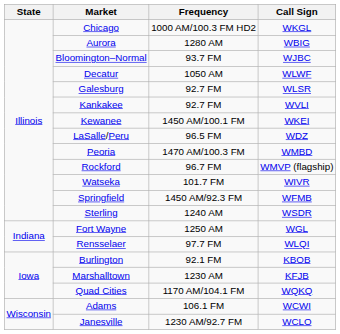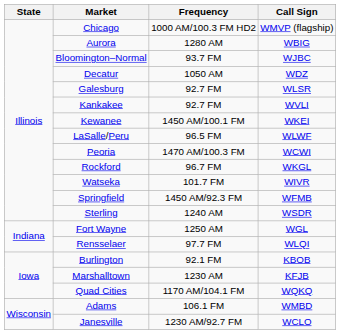(297, 27) WKGL -> (297, 27) WMVP (flagship)
(297, 74) WLWF -> (297, 74) WDZ
(297, 136) WDZ -> (297, 136) WLWF
(297, 151) WMBD -> (297, 151) WCWI
(297, 167) WMVP (flagship) -> (297, 167) WKGL
(297, 306) WCWI -> (297, 306) WMBD
